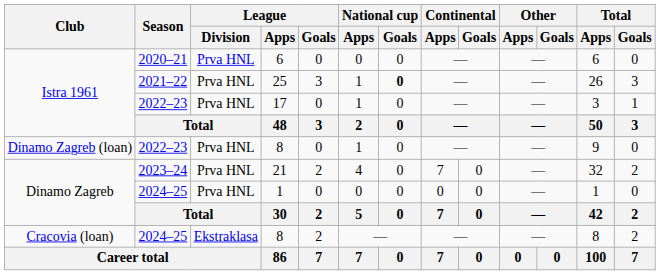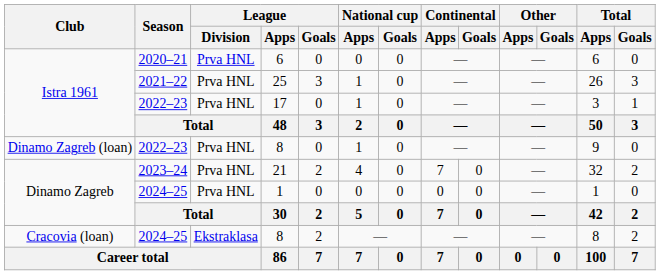(400, 81) bold -> (400, 81) normal
